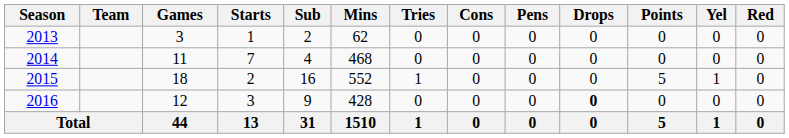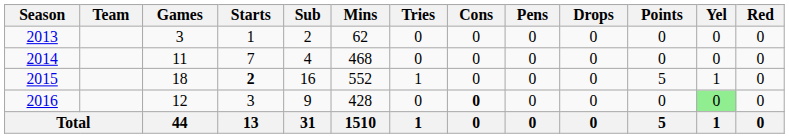(251, 79) normal -> (251, 79) bold
(476, 101) normal -> (476, 101) bold
(594, 101) bold -> (594, 101) normal
(716, 101) no background -> (716, 101) lightgreen background
